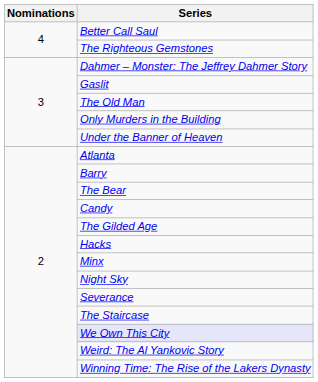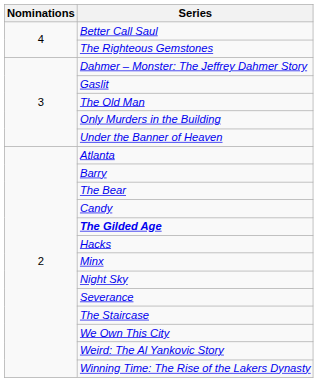(119, 226) normal -> (121, 226) bold
(125, 333) lavender background -> (125, 333) no background
